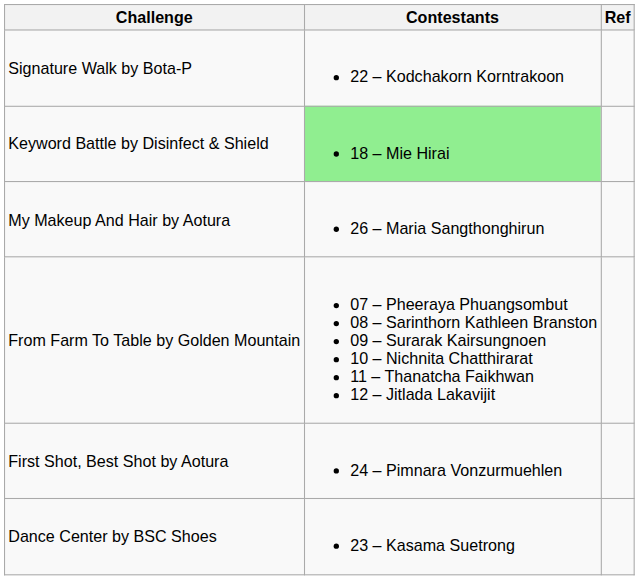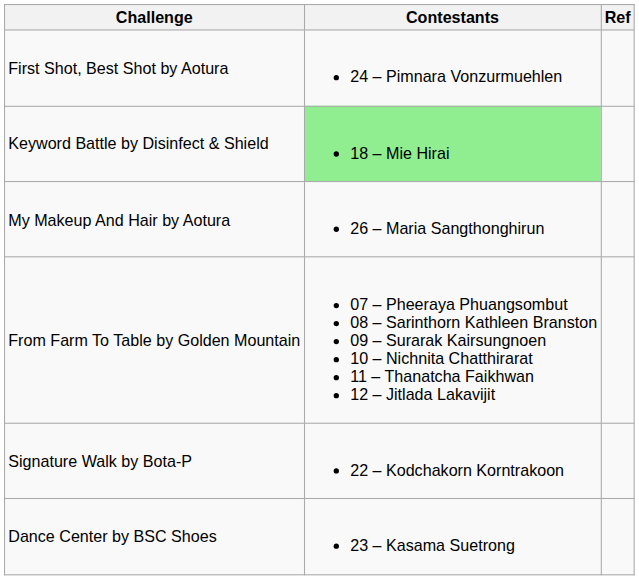rows swapped: (118, 461) <-> (100, 68)
